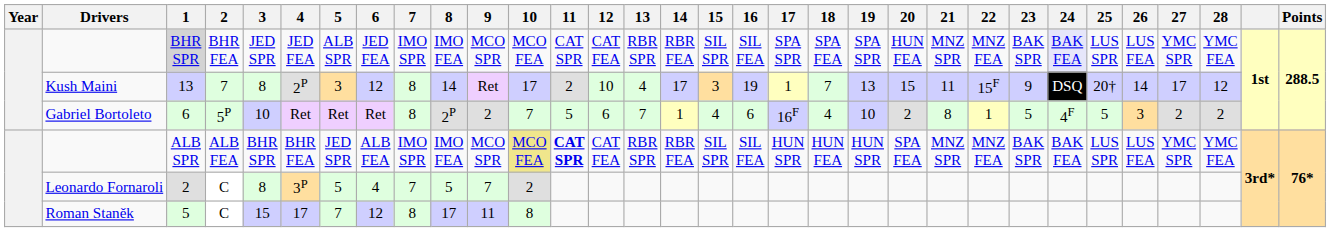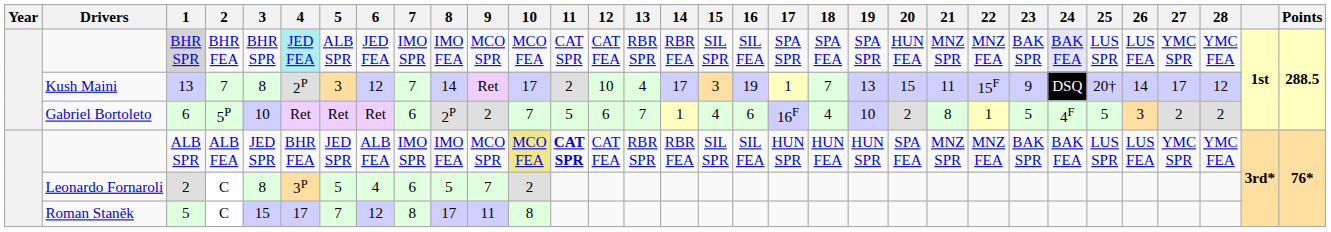(262, 50) JED SPR -> (262, 50) BHR SPR
(300, 50) no background -> (300, 50) paleturquoise background
(412, 86) 8 -> (412, 86) 7
(412, 114) 8 -> (412, 114) 6
(262, 150) BHR SPR -> (262, 150) JED SPR
(412, 186) 7 -> (412, 186) 6
